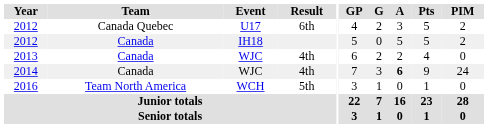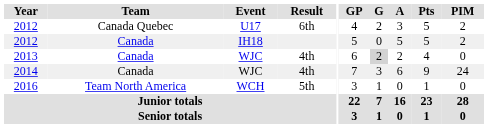(379, 56) no background -> (379, 56) lightgrey background
(400, 71) bold -> (400, 71) normal
